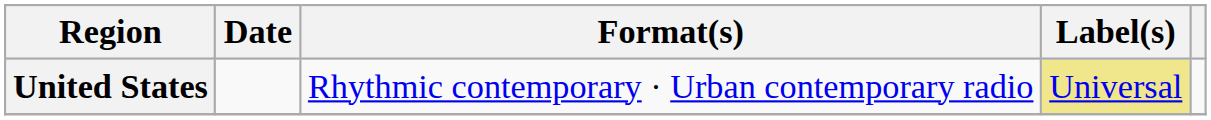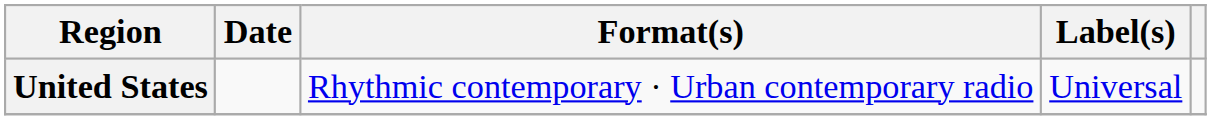(1116, 85) khaki background -> (1116, 85) no background
